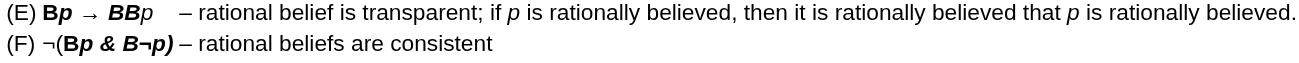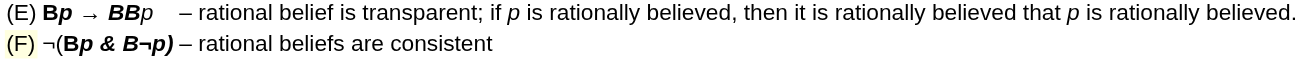(21, 44) no background -> (21, 44) lightyellow background
